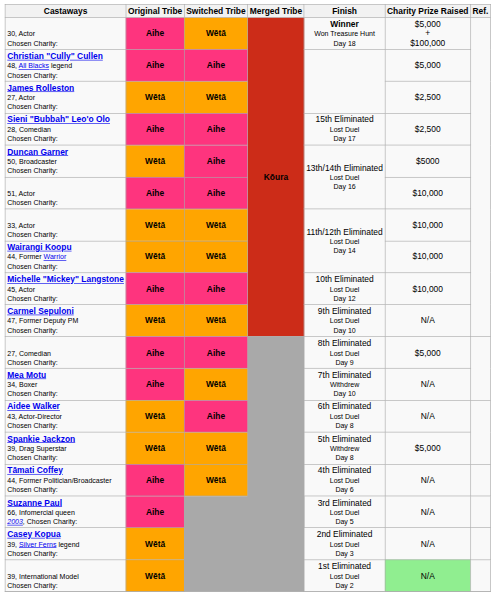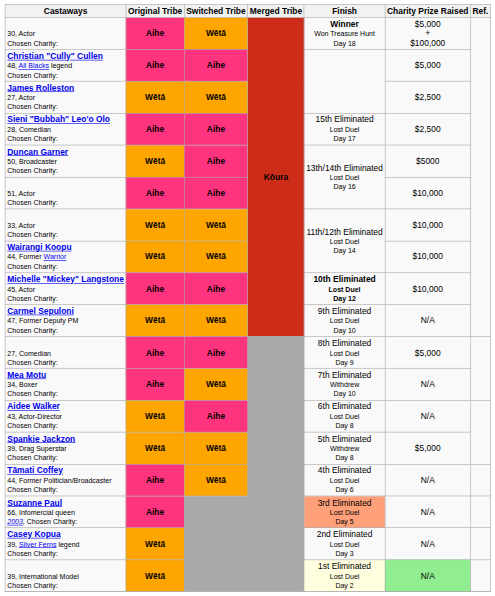(345, 288) normal -> (345, 289) bold
(345, 512) no background -> (345, 512) lightsalmon background
(345, 575) no background -> (345, 575) lightyellow background
